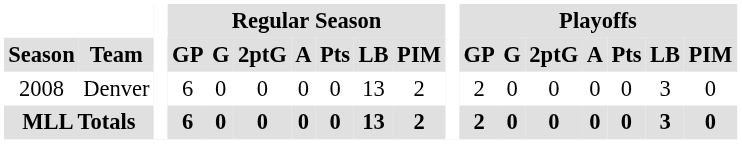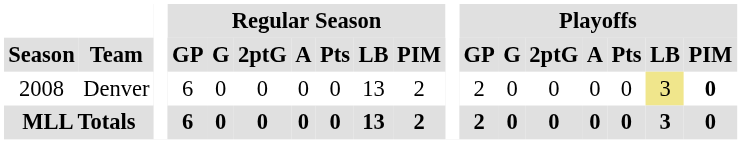(665, 88) no background -> (665, 88) khaki background
(710, 88) normal -> (710, 88) bold
